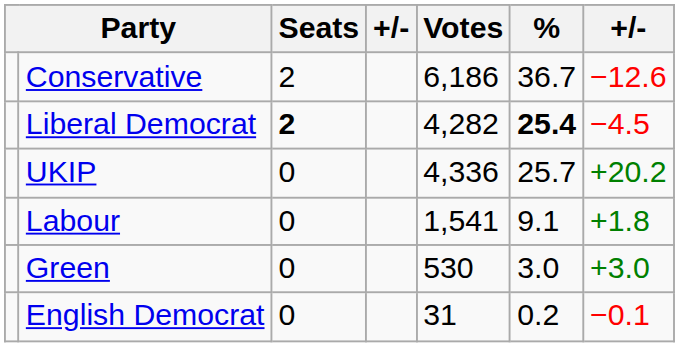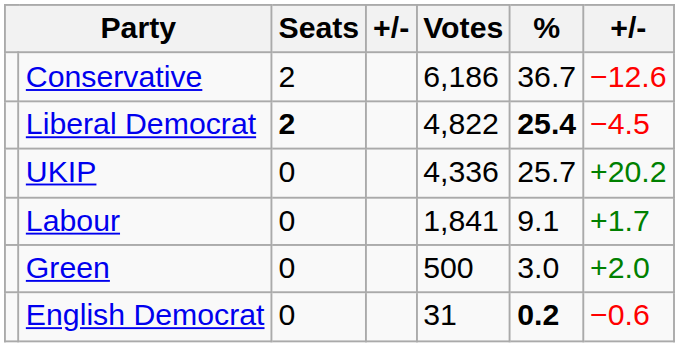(461, 124) 4,282 -> (461, 124) 4,822
(461, 220) 1,541 -> (461, 220) 1,841
(620, 220) +1.8 -> (620, 220) +1.7
(448, 268) 530 -> (448, 268) 500
(620, 268) +3.0 -> (620, 268) +2.0
(538, 316) normal -> (538, 316) bold
(620, 316) −0.1 -> (620, 316) −0.6
